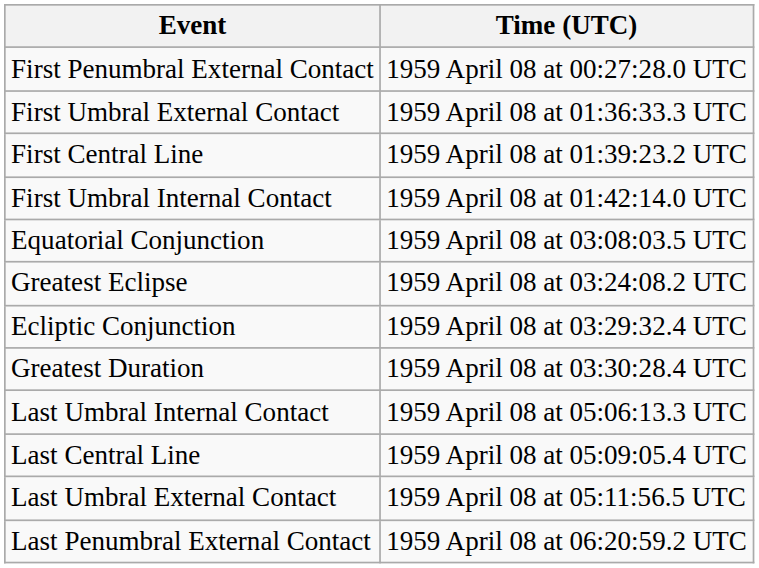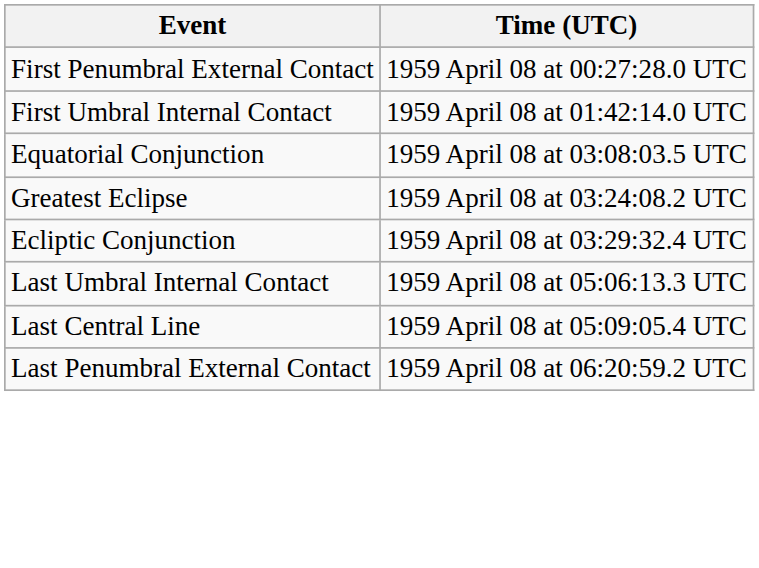- row: (175, 111)
- row: (107, 154)
- row: (108, 369)
- row: (174, 497)
